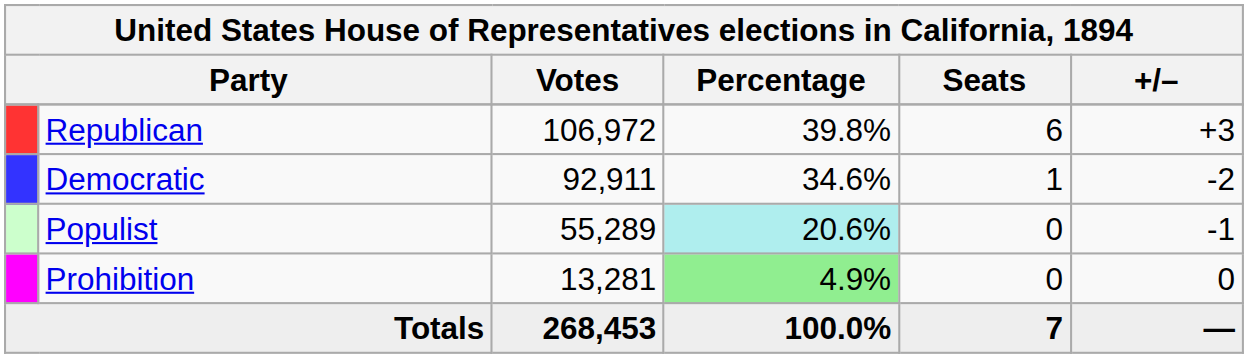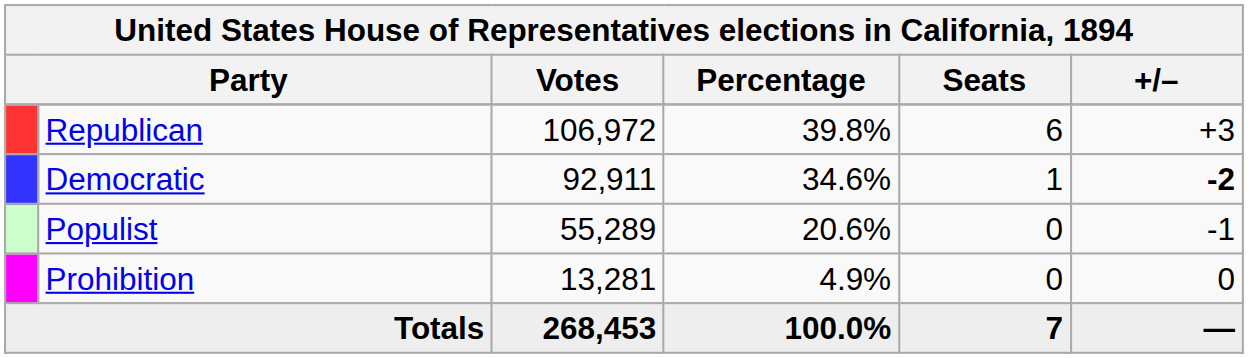(1221, 180) normal -> (1221, 180) bold
(847, 229) paleturquoise background -> (847, 229) no background
(855, 279) lightgreen background -> (855, 279) no background
